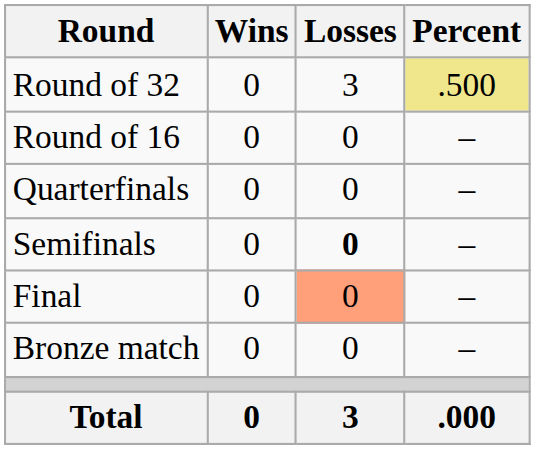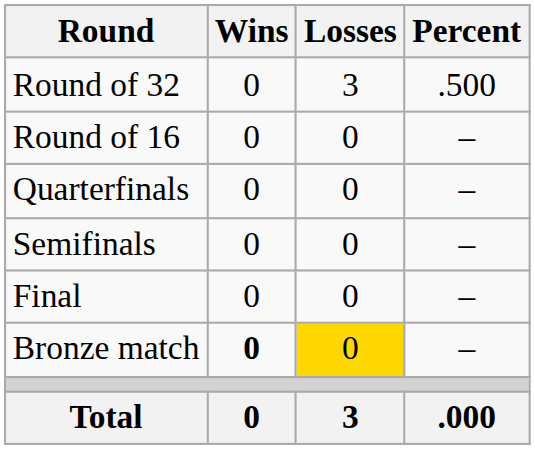(467, 84) khaki background -> (467, 84) no background
(350, 243) bold -> (350, 243) normal
(350, 296) lightsalmon background -> (350, 296) no background
(252, 349) normal -> (252, 349) bold
(350, 349) no background -> (350, 349) gold background
